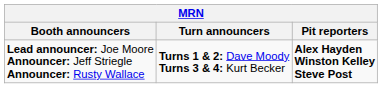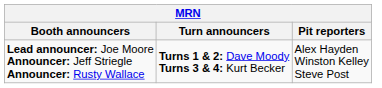(335, 62) bold -> (332, 62) normal
